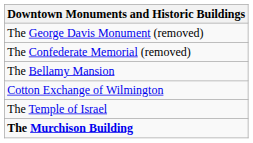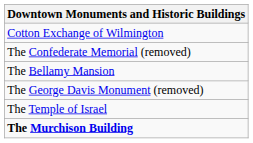(105, 33) The George Davis Monument (removed) -> (85, 33) Cotton Exchange of Wilmington
(85, 90) Cotton Exchange of Wilmington -> (105, 90) The George Davis Monument (removed)
